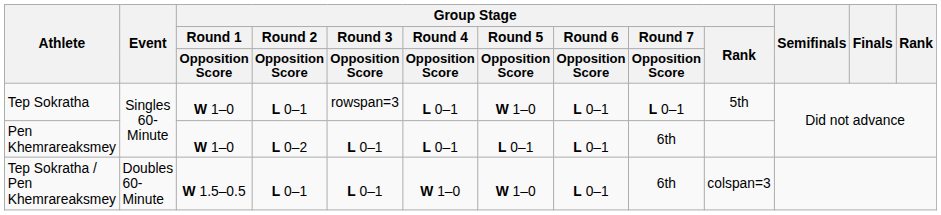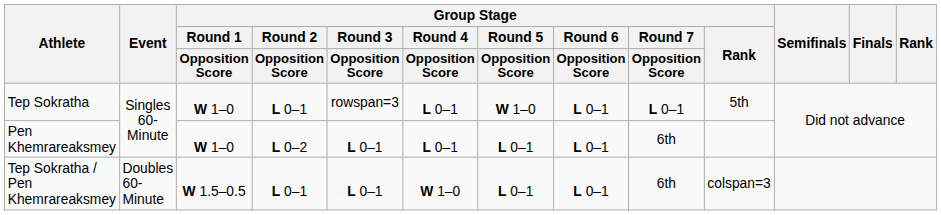(516, 192) W 1–0 -> (516, 192) L 0–1
